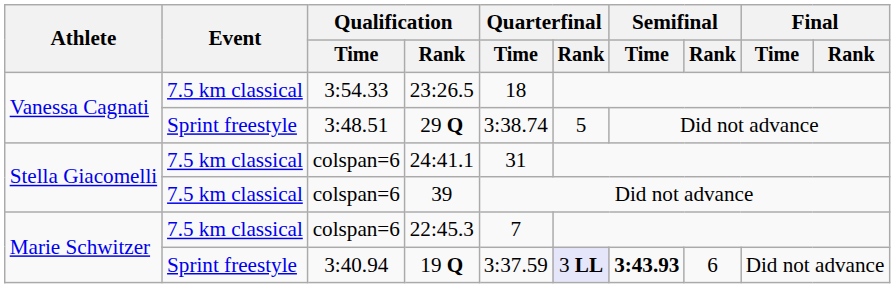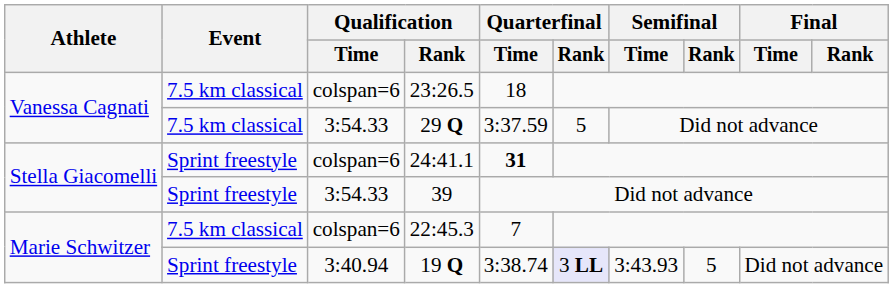(356, 90) 3:54.33 -> (356, 90) colspan=6
(232, 125) Sprint freestyle -> (235, 125) 7.5 km classical
(356, 125) 3:48.51 -> (356, 125) 3:54.33
(516, 125) 3:38.74 -> (516, 125) 3:37.59
(235, 160) 7.5 km classical -> (232, 160) Sprint freestyle
(516, 160) normal -> (516, 160) bold
(235, 195) 7.5 km classical -> (232, 195) Sprint freestyle
(356, 195) colspan=6 -> (356, 195) 3:54.33
(516, 264) 3:37.59 -> (516, 264) 3:38.74
(647, 264) bold -> (646, 264) normal
(713, 264) 6 -> (711, 264) 5
